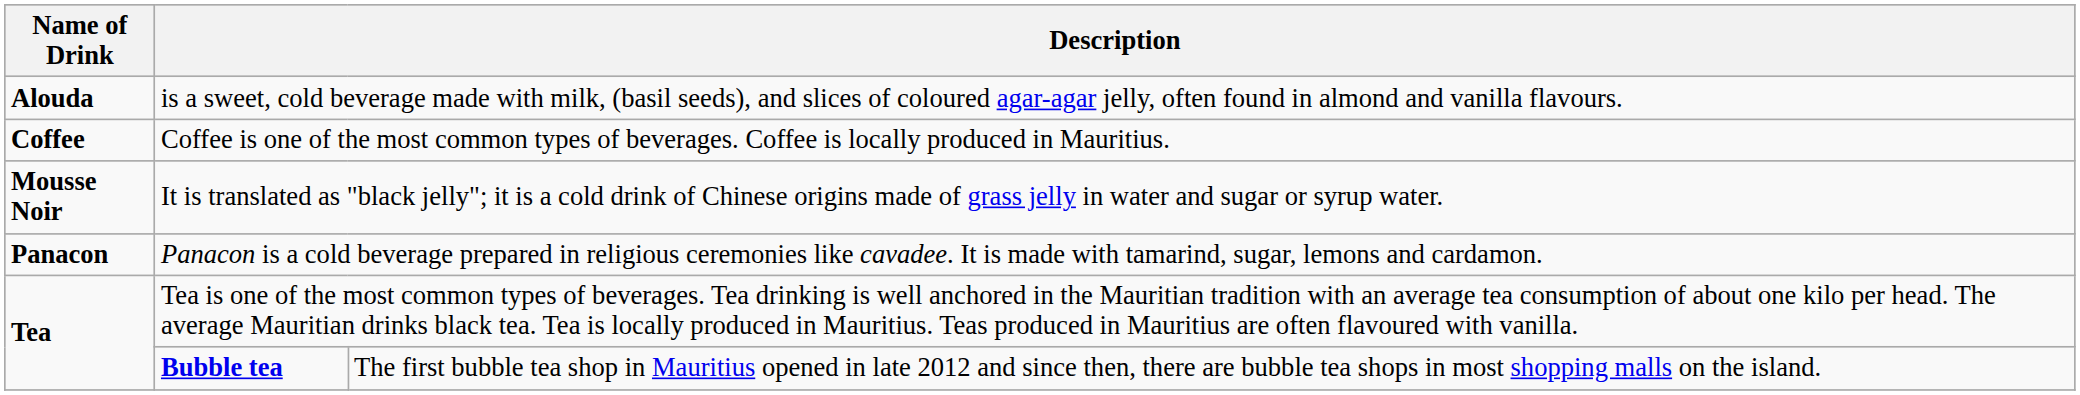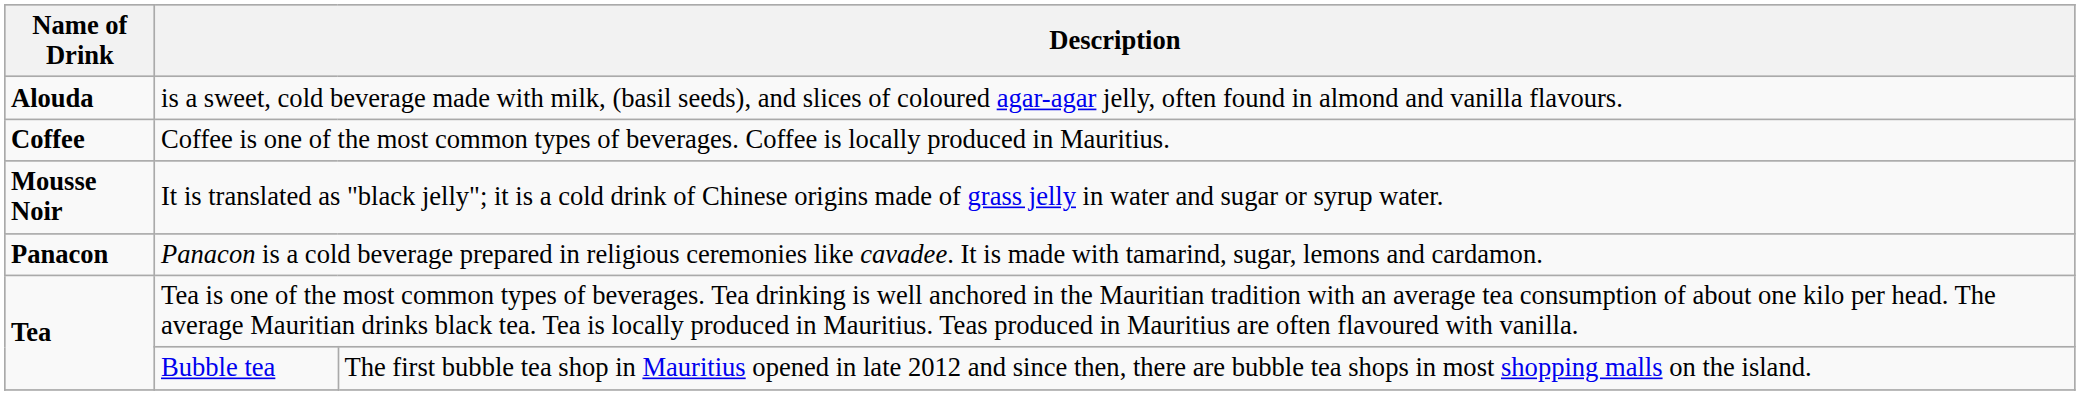(222, 367) bold -> (218, 367) normal
